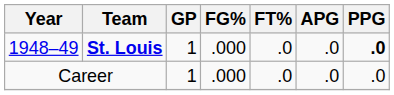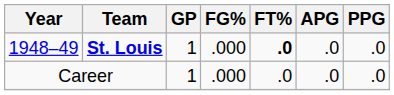(285, 47) normal -> (285, 47) bold
(378, 47) bold -> (378, 47) normal
